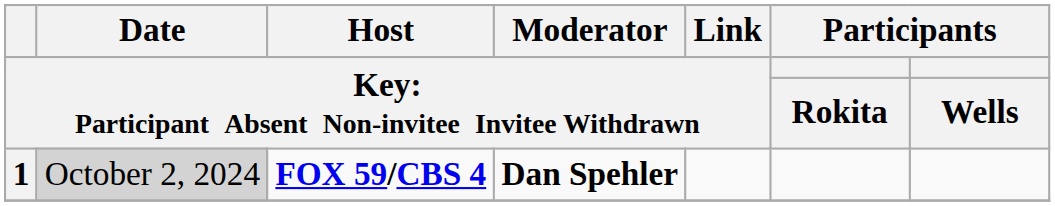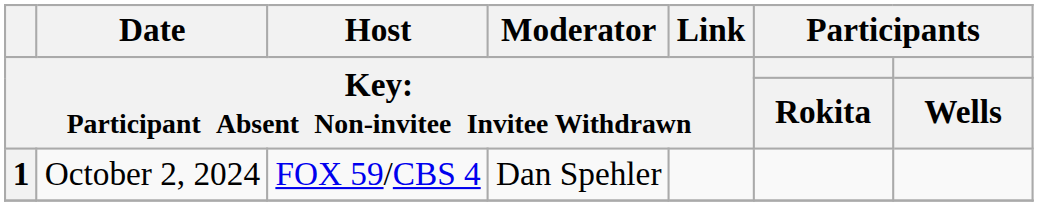(152, 173) lightgrey background -> (152, 173) no background
(381, 173) bold -> (378, 173) normal
(590, 173) bold -> (579, 173) normal
